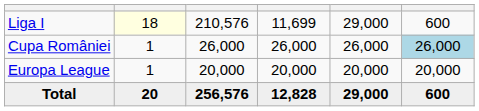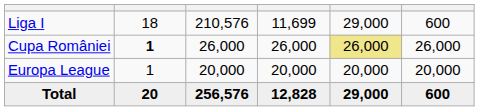(150, 23) lightyellow background -> (150, 23) no background
(150, 46) normal -> (150, 46) bold
(366, 46) no background -> (366, 46) khaki background
(438, 46) lightblue background -> (438, 46) no background
